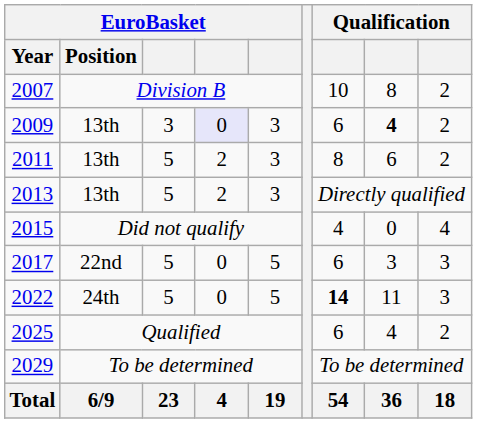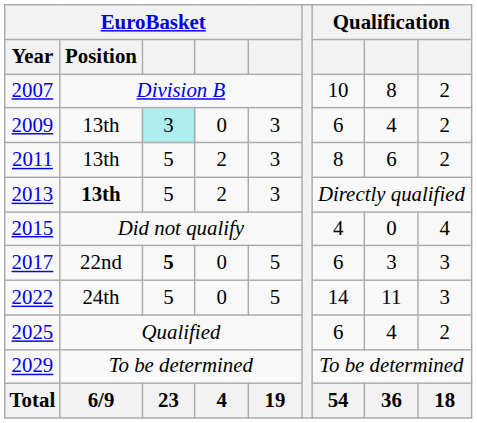(168, 125) no background -> (168, 125) paleturquoise background
(222, 125) lavender background -> (222, 125) no background
(391, 125) bold -> (391, 125) normal
(101, 194) normal -> (101, 194) bold
(168, 263) normal -> (168, 263) bold
(338, 297) bold -> (338, 297) normal
